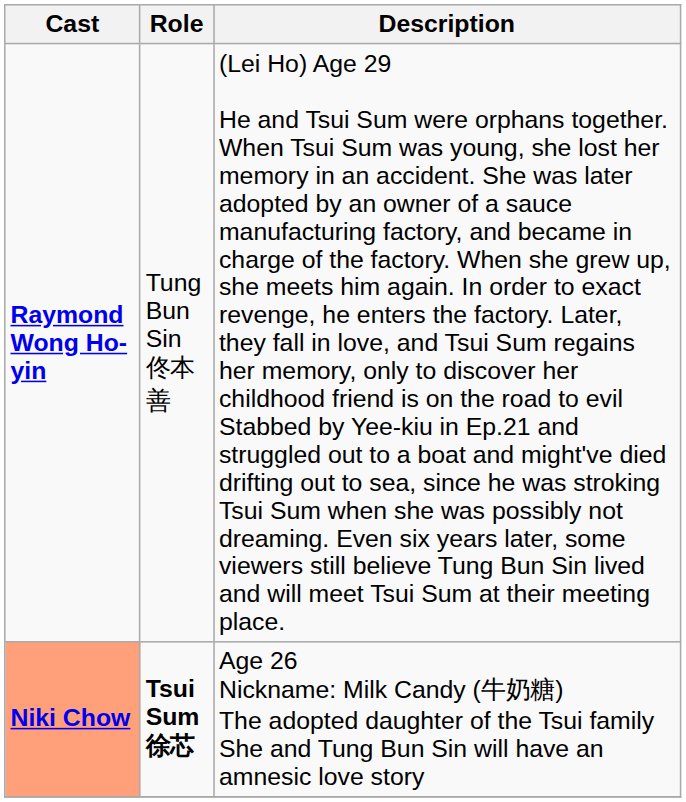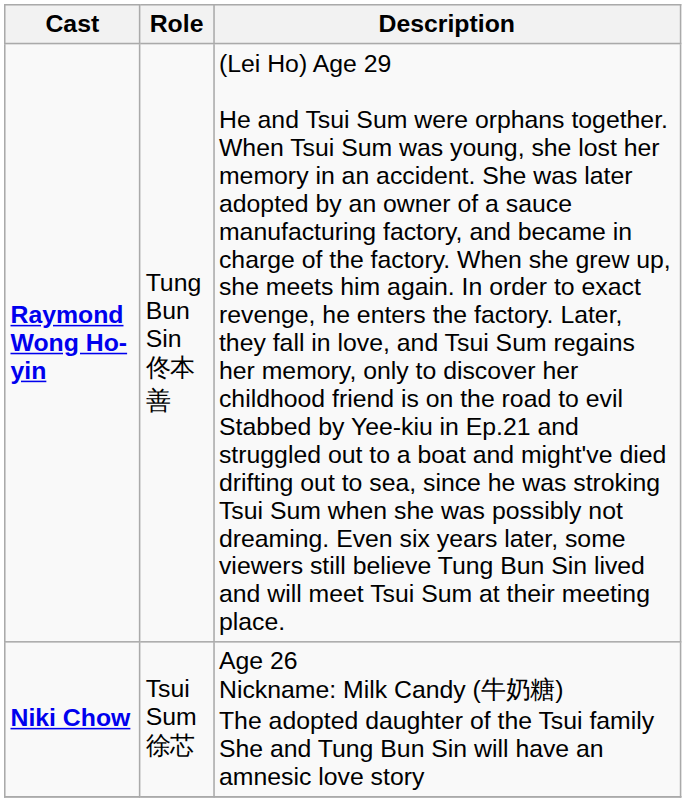(70, 718) lightsalmon background -> (70, 718) no background
(173, 717) bold -> (171, 717) normal
